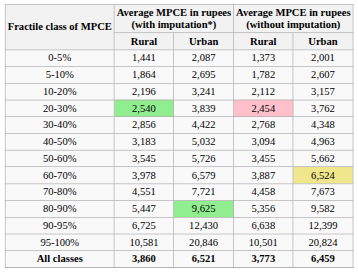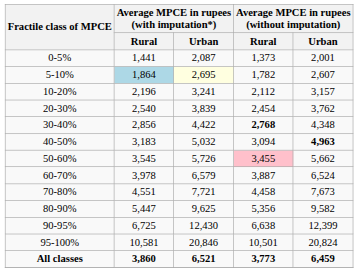(144, 74) no background -> (144, 74) lightblue background
(204, 74) no background -> (204, 74) lightyellow background
(144, 108) lightgreen background -> (144, 108) no background
(263, 108) pink background -> (263, 108) no background
(263, 125) normal -> (263, 125) bold
(323, 141) normal -> (323, 141) bold
(263, 158) no background -> (263, 158) pink background
(323, 175) khaki background -> (323, 175) no background
(204, 208) lightgreen background -> (204, 208) no background
